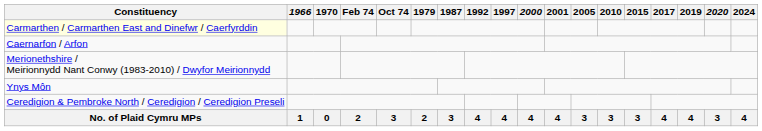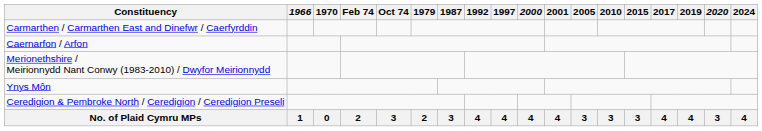(132, 28) lightyellow background -> (132, 28) no background
